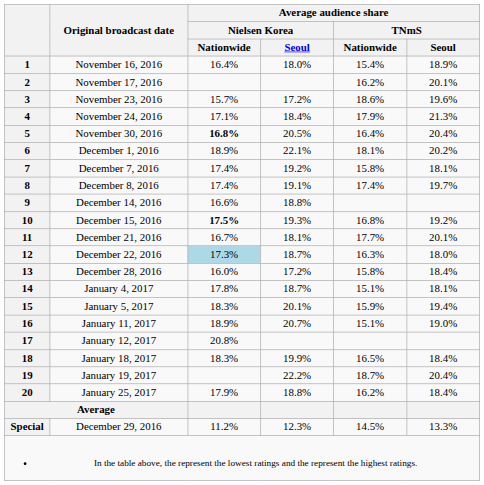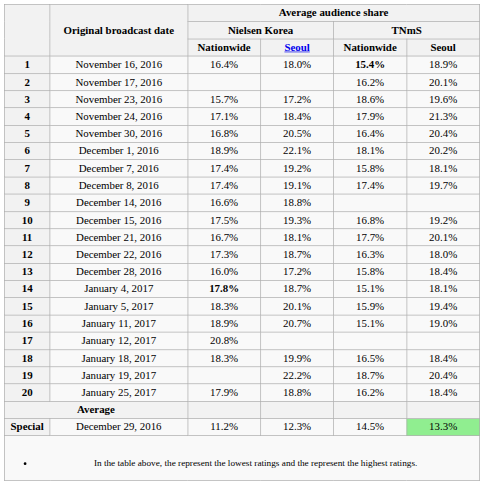(370, 64) normal -> (370, 64) bold
(224, 133) bold -> (224, 133) normal
(224, 220) bold -> (224, 220) normal
(224, 254) lightblue background -> (224, 254) no background
(224, 289) normal -> (224, 289) bold
(443, 427) no background -> (443, 427) lightgreen background
